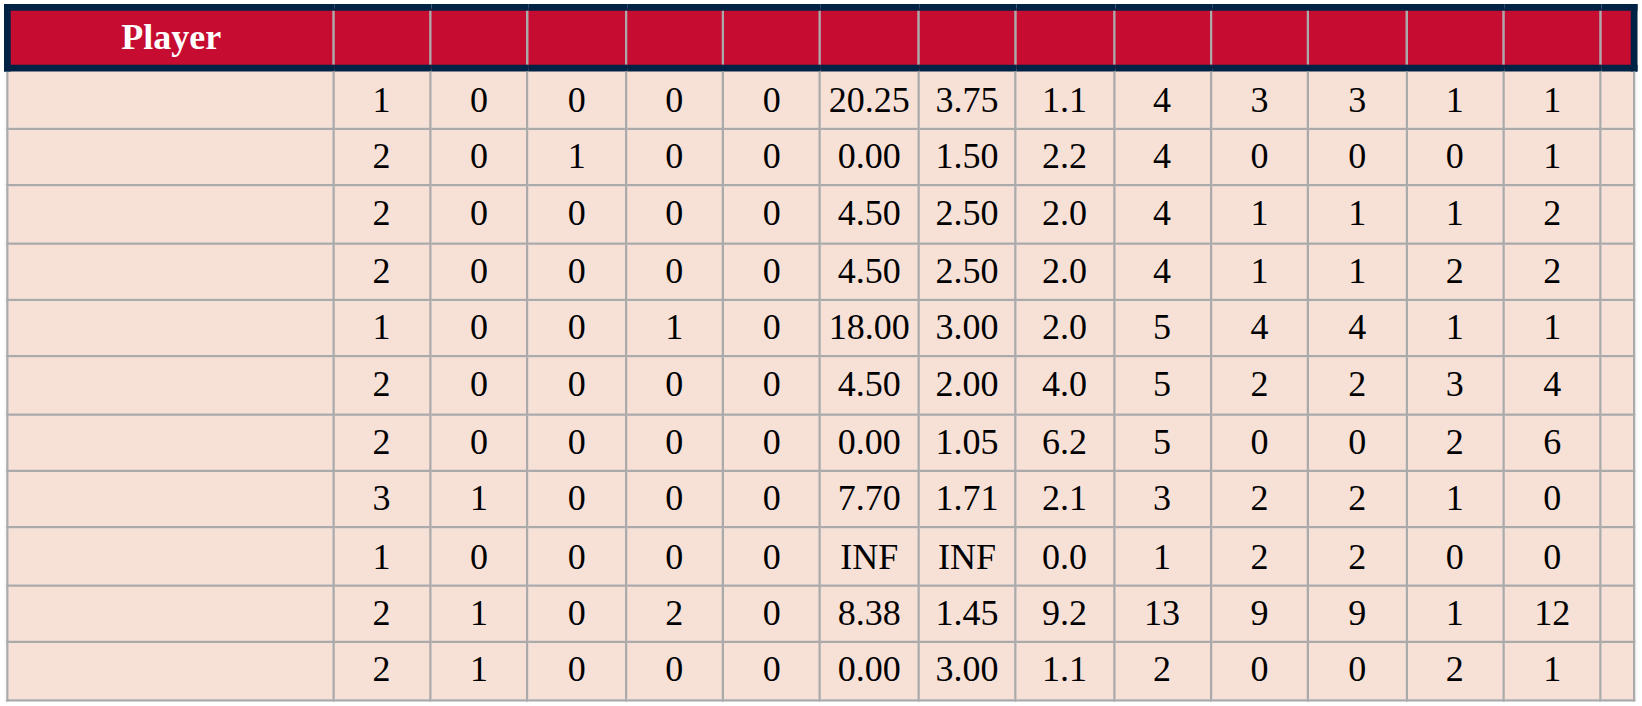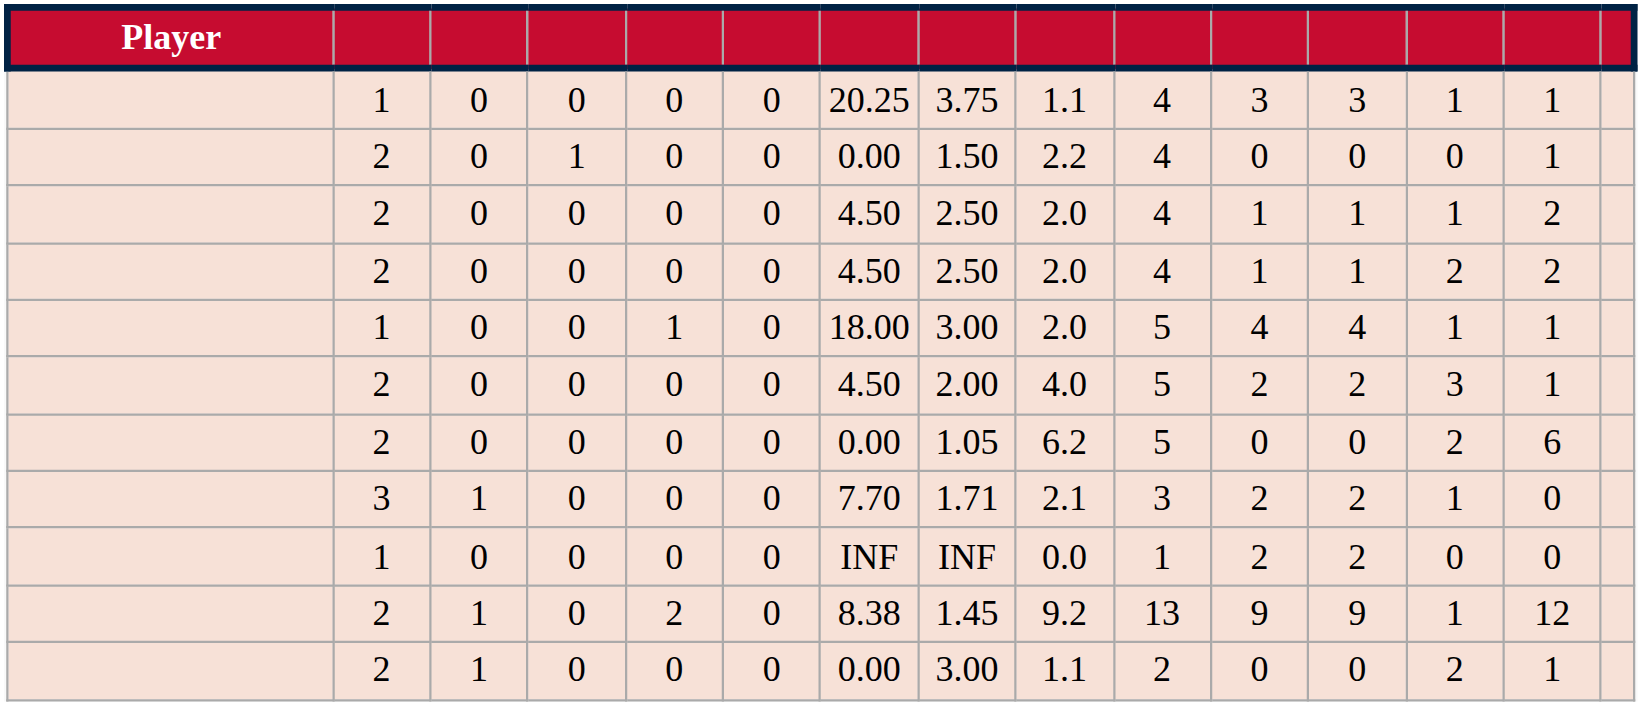(1552, 384) 4 -> (1552, 384) 1
